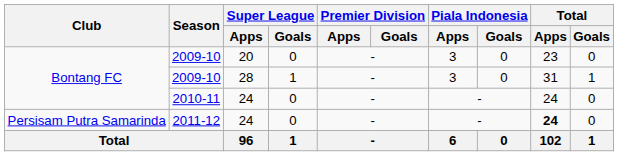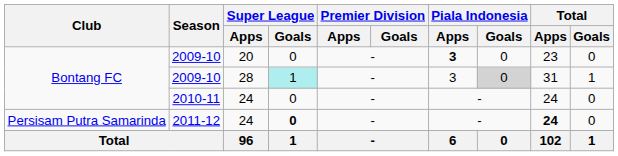(453, 57) normal -> (453, 57) bold
(293, 78) no background -> (293, 78) paleturquoise background
(504, 78) no background -> (504, 78) lightgrey background
(293, 120) normal -> (293, 120) bold
